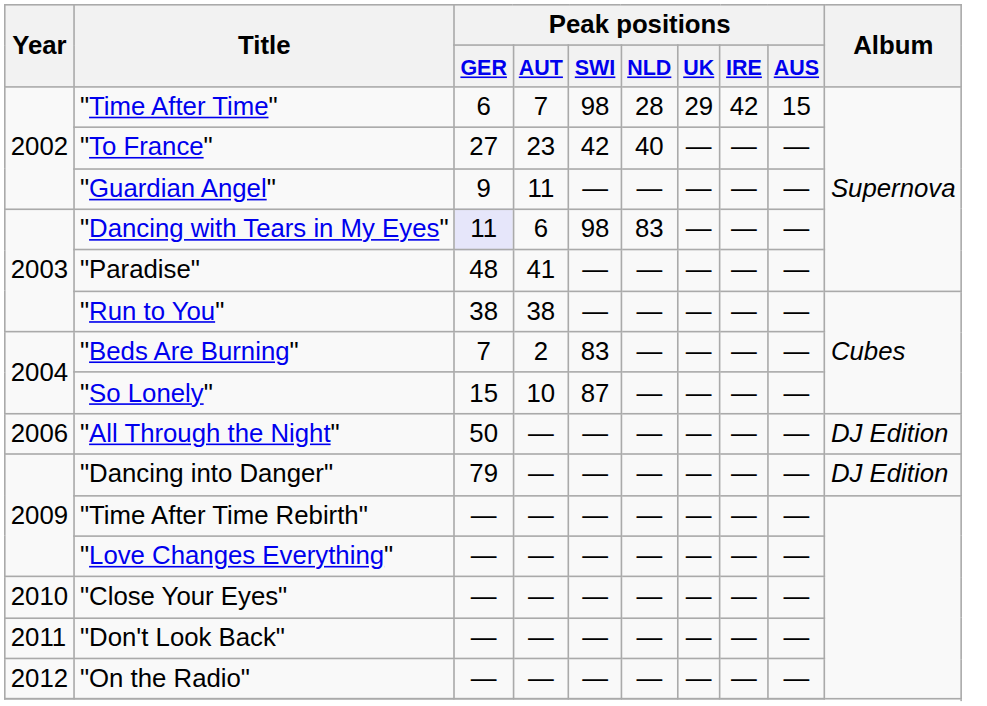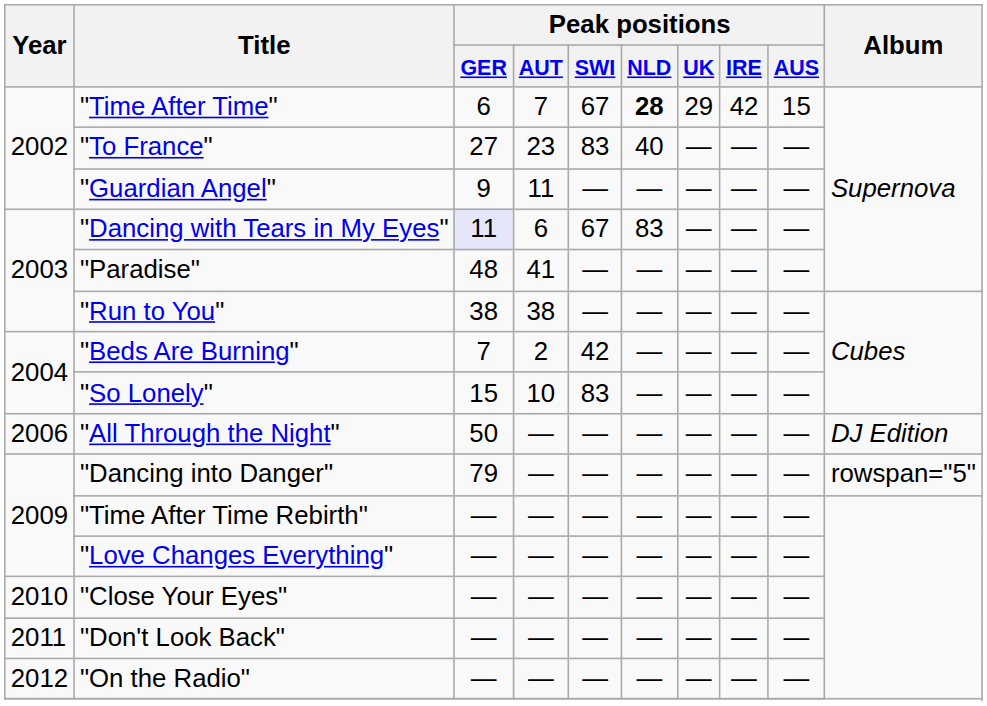(595, 106) 98 -> (595, 106) 67
(649, 106) normal -> (649, 106) bold
(595, 147) 42 -> (595, 147) 83
(595, 229) 98 -> (595, 229) 67
(595, 351) 83 -> (595, 351) 42
(595, 392) 87 -> (595, 392) 83
(890, 474) DJ Edition -> (903, 474) rowspan="5"
